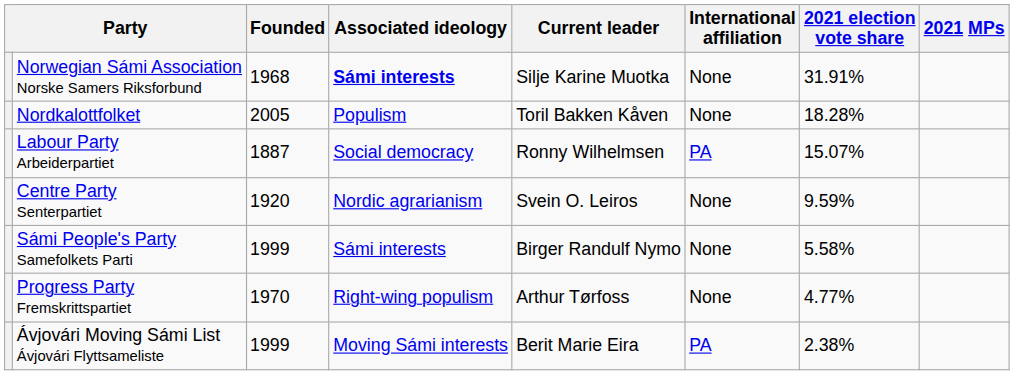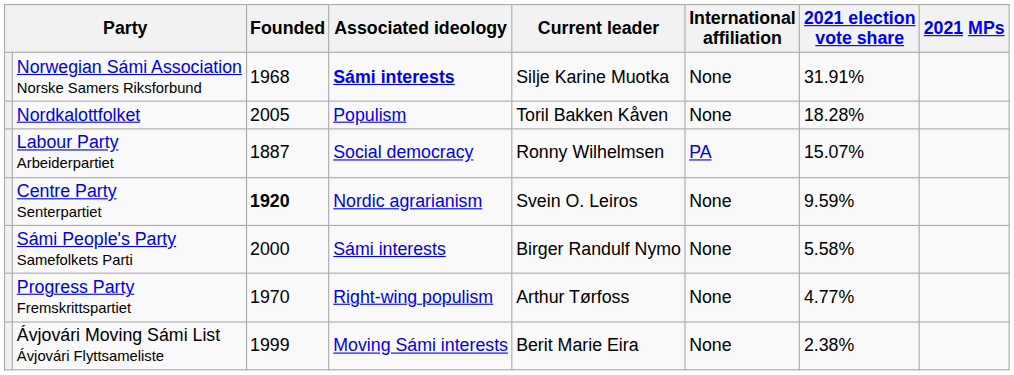(270, 201) normal -> (270, 201) bold
(270, 249) 1999 -> (270, 249) 2000
(700, 345) PA -> (710, 345) None
